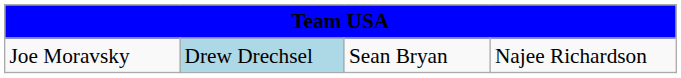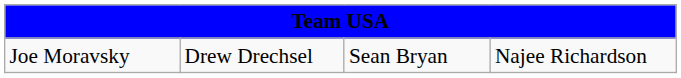(249, 55) lightblue background -> (249, 55) no background
